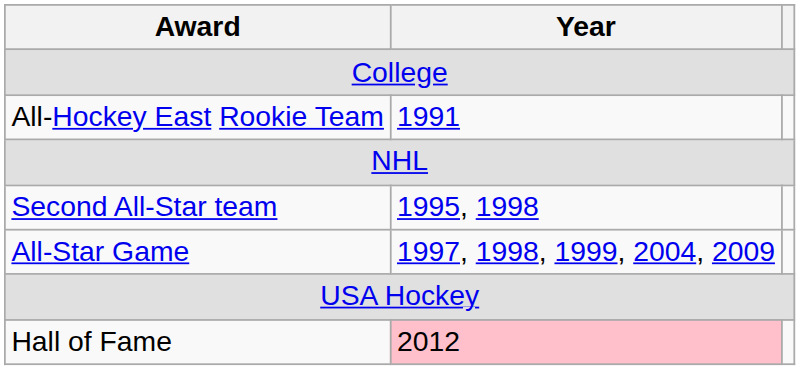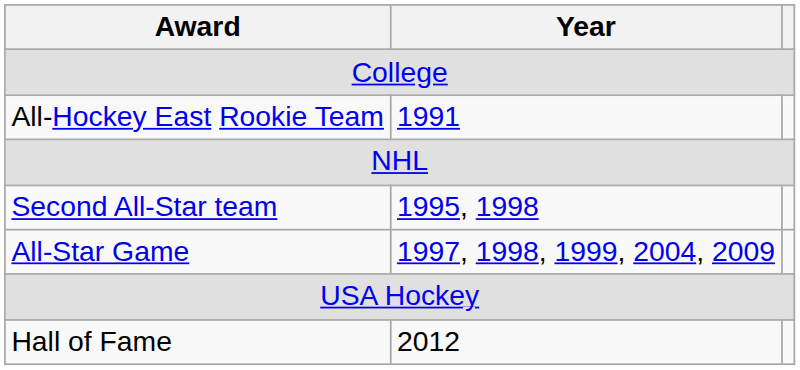(428, 341) pink background -> (428, 341) no background
